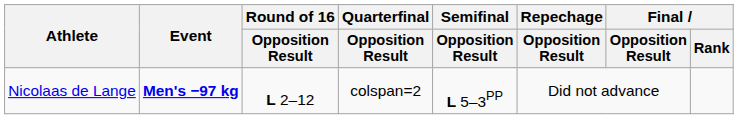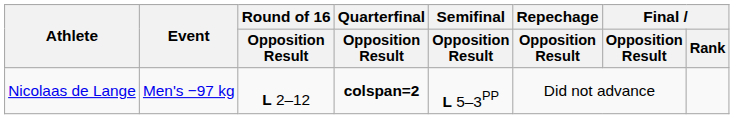(191, 91) bold -> (189, 91) normal
(386, 91) normal -> (382, 91) bold
